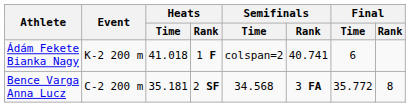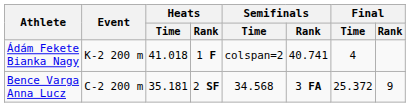(353, 55) 6 -> (353, 55) 4
(353, 87) 35.772 -> (353, 87) 25.372
(390, 87) 8 -> (390, 87) 9
